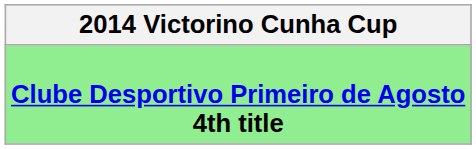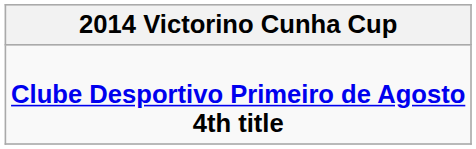(238, 108) lightgreen background -> (238, 108) no background
